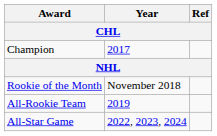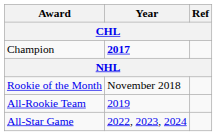(119, 49) normal -> (119, 49) bold
